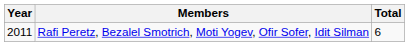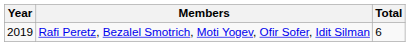(20, 32) 2011 -> (20, 32) 2019
